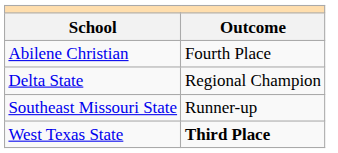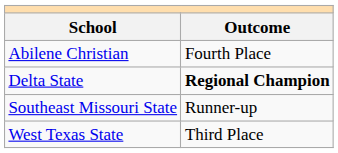(253, 80) normal -> (257, 80) bold
(228, 134) bold -> (224, 134) normal
